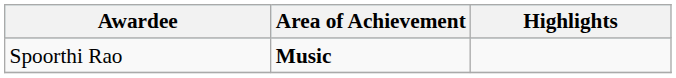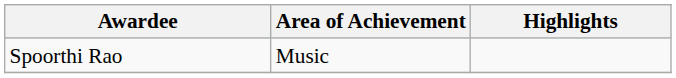(304, 55) bold -> (302, 55) normal
